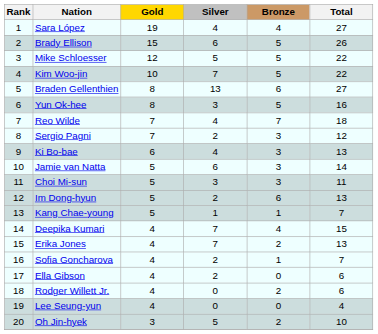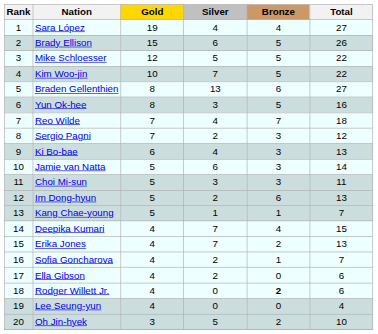(278, 290) normal -> (278, 290) bold
